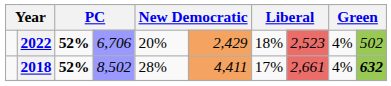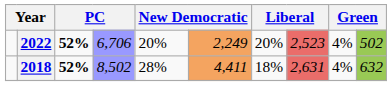(230, 43) 2,429 -> (230, 43) 2,249
(269, 43) 18% -> (269, 43) 20%
(269, 68) 17% -> (269, 68) 18%
(308, 68) 2,661 -> (308, 68) 2,631
(371, 68) bold -> (371, 68) normal
